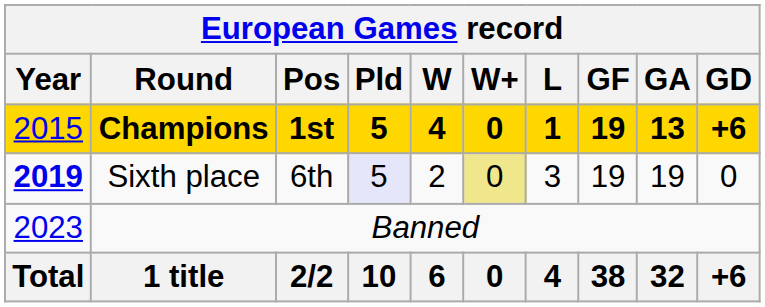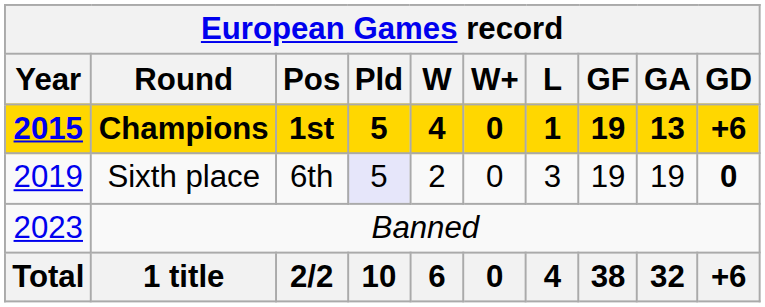(48, 128) normal -> (48, 128) bold
(48, 177) bold -> (48, 177) normal
(495, 177) khaki background -> (495, 177) no background
(729, 177) normal -> (729, 177) bold
